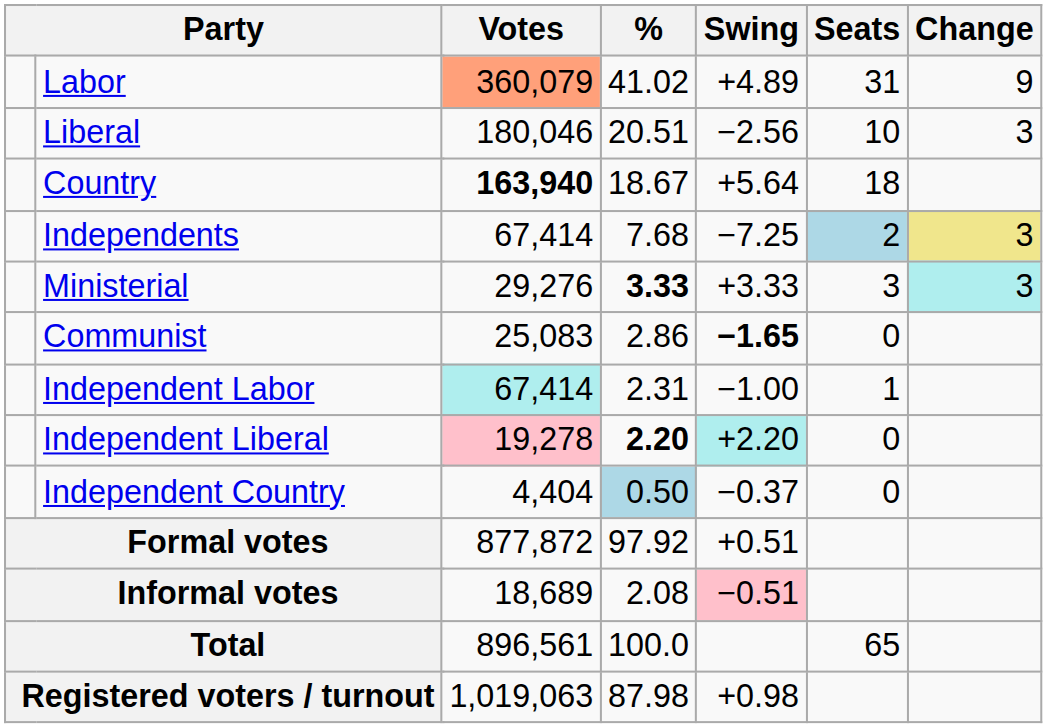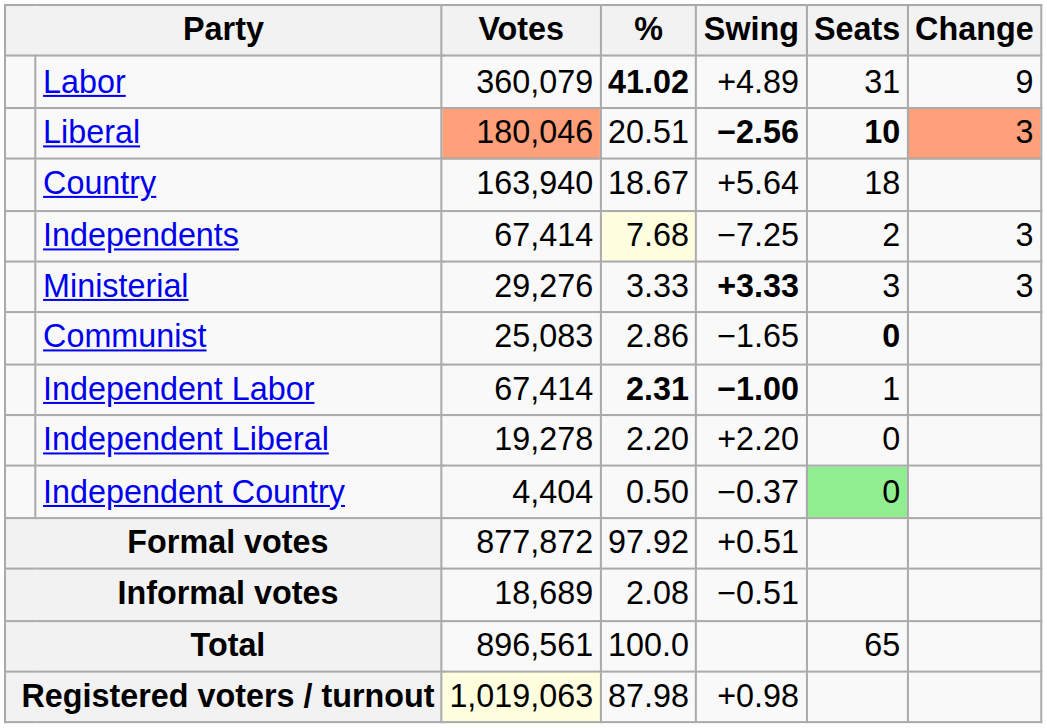(535, 81) lightsalmon background -> (535, 81) no background
(649, 81) normal -> (649, 81) bold
(535, 132) no background -> (535, 132) lightsalmon background
(758, 132) normal -> (758, 132) bold
(882, 132) normal -> (882, 132) bold
(1025, 132) no background -> (1025, 132) lightsalmon background
(535, 183) bold -> (535, 183) normal
(658, 235) no background -> (658, 235) lightyellow background
(891, 235) lightblue background -> (891, 235) no background
(1025, 235) khaki background -> (1025, 235) no background
(658, 286) bold -> (658, 286) normal
(758, 286) normal -> (758, 286) bold
(1025, 286) paleturquoise background -> (1025, 286) no background
(758, 337) bold -> (758, 337) normal
(891, 337) normal -> (891, 337) bold
(544, 388) paleturquoise background -> (544, 388) no background
(658, 388) normal -> (658, 388) bold
(758, 388) normal -> (758, 388) bold
(544, 440) pink background -> (544, 440) no background
(658, 440) bold -> (658, 440) normal
(758, 440) paleturquoise background -> (758, 440) no background
(658, 491) lightblue background -> (658, 491) no background
(891, 491) no background -> (891, 491) lightgreen background
(758, 593) pink background -> (758, 593) no background
(521, 696) no background -> (521, 696) lightyellow background
